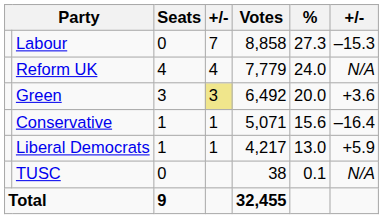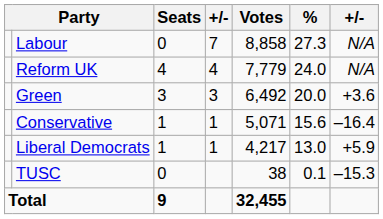(354, 43) –15.3 -> (361, 43) N/A
(213, 95) khaki background -> (213, 95) no background
(361, 174) N/A -> (354, 174) –15.3
